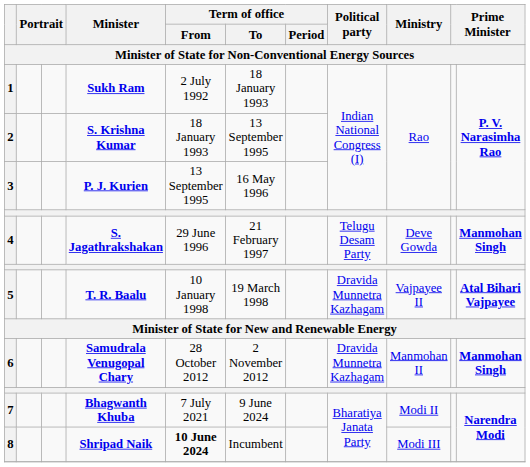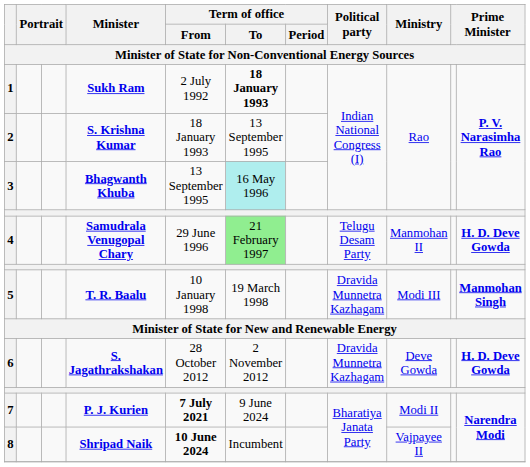(256, 88) normal -> (256, 88) bold
(116, 185) P. J. Kurien -> (116, 185) Bhagwanth Khuba
(256, 185) no background -> (256, 185) paleturquoise background
(116, 240) S. Jagathrakshakan -> (116, 240) Samudrala Venugopal Chary
(256, 240) no background -> (256, 240) lightgreen background
(419, 240) Deve Gowda -> (419, 240) Manmohan II
(490, 240) Manmohan Singh -> (490, 240) H. D. Deve Gowda
(419, 294) Vajpayee II -> (419, 294) Modi III
(490, 294) Atal Bihari Vajpayee -> (490, 294) Manmohan Singh
(116, 363) Samudrala Venugopal Chary -> (116, 363) S. Jagathrakshakan
(419, 363) Manmohan II -> (419, 363) Deve Gowda
(490, 363) Manmohan Singh -> (490, 363) H. D. Deve Gowda
(116, 410) Bhagwanth Khuba -> (116, 410) P. J. Kurien
(196, 410) normal -> (196, 410) bold
(419, 444) Modi III -> (419, 444) Vajpayee II
